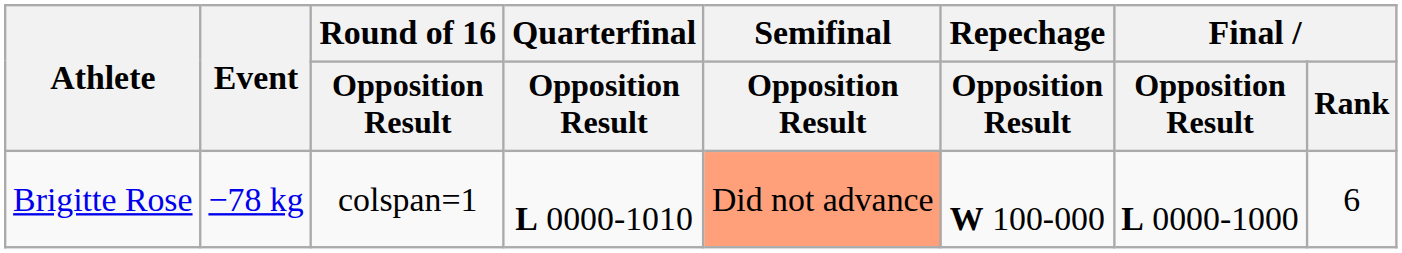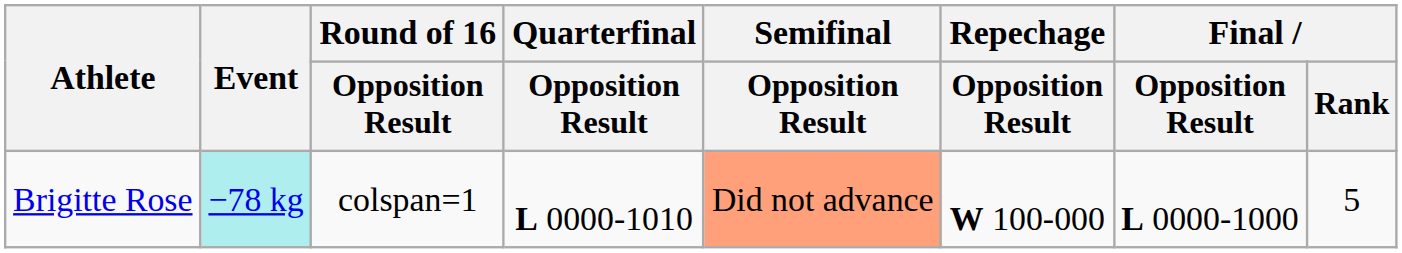(256, 198) no background -> (256, 198) paleturquoise background
(1352, 198) 6 -> (1352, 198) 5
